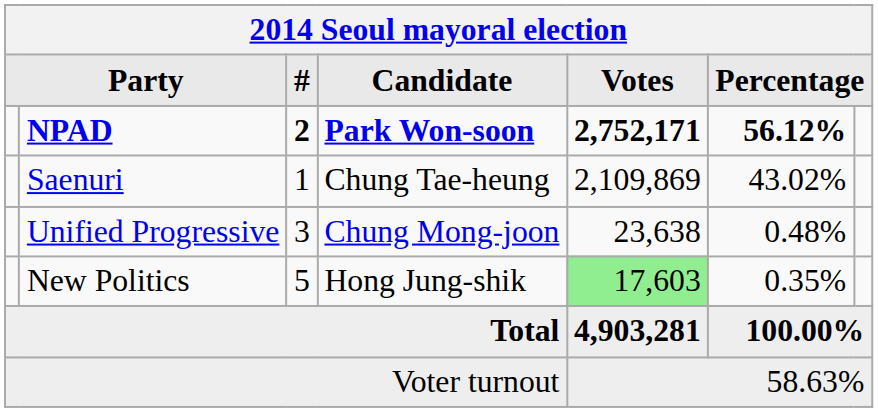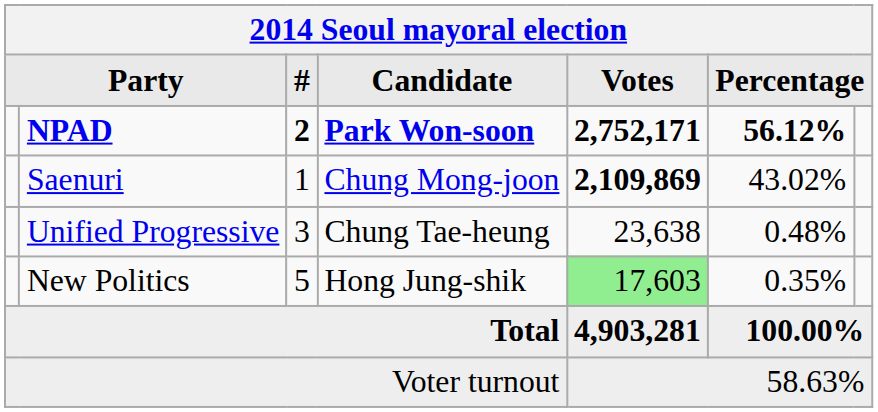(437, 180) Chung Tae-heung -> (442, 180) Chung Mong-joon
(637, 180) normal -> (637, 180) bold
(442, 230) Chung Mong-joon -> (437, 230) Chung Tae-heung
